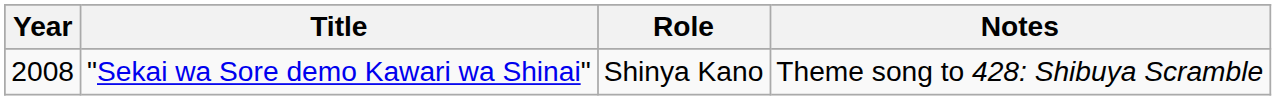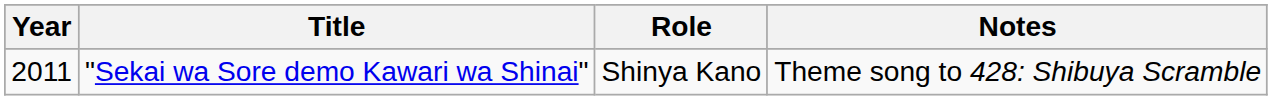(43, 71) 2008 -> (42, 71) 2011
